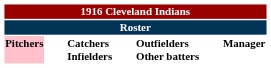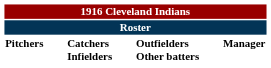(24, 43) pink background -> (24, 43) no background
